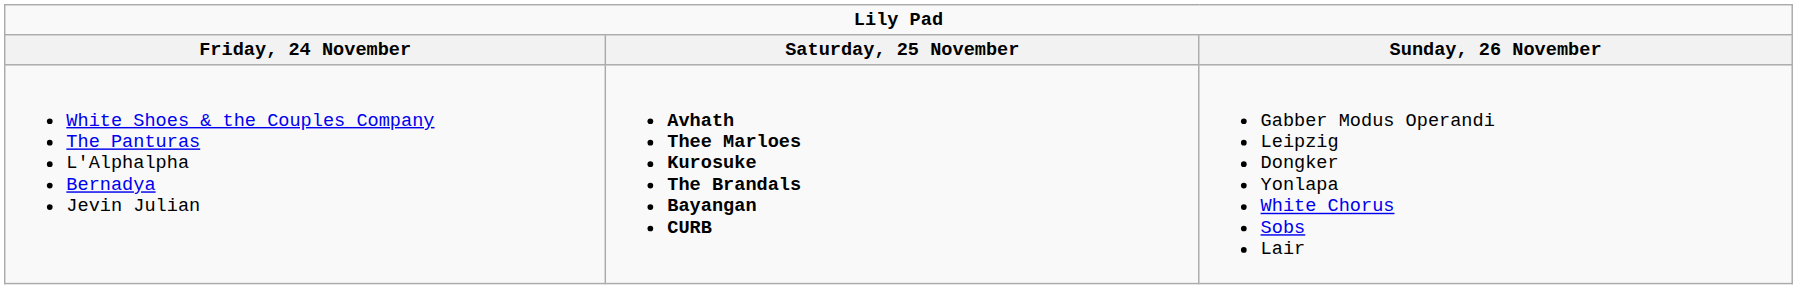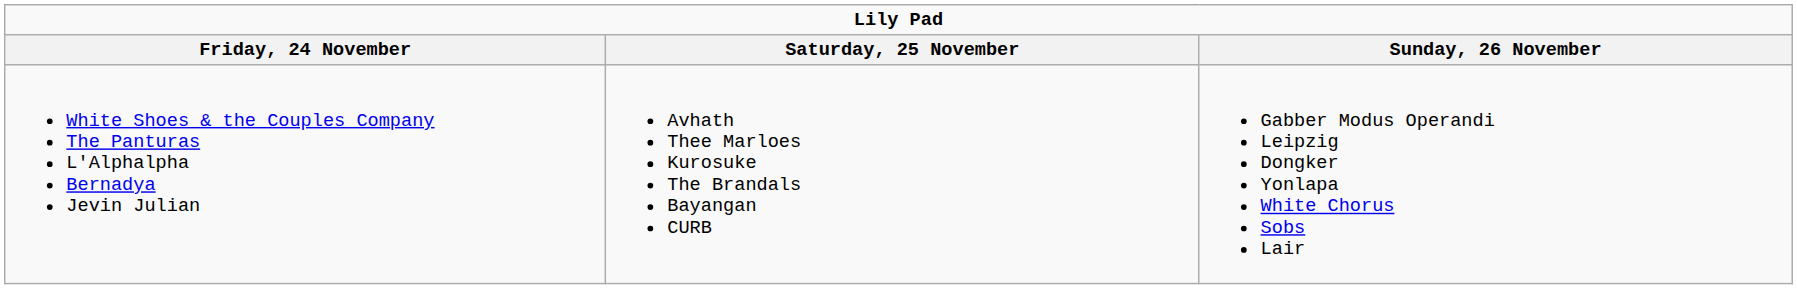(902, 174) bold -> (902, 174) normal
